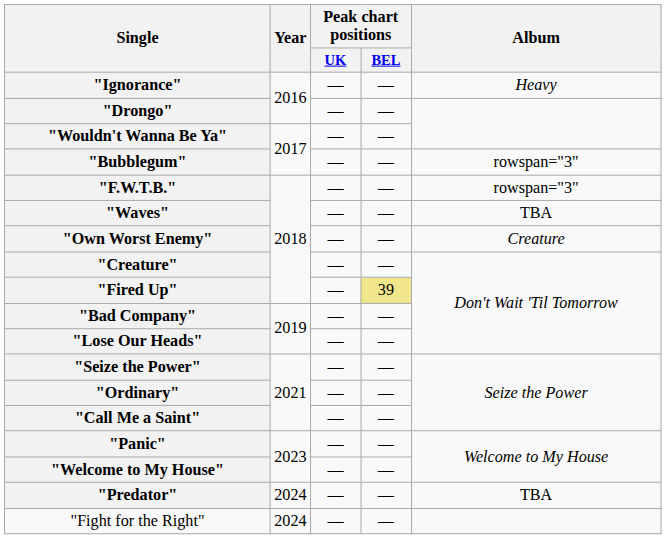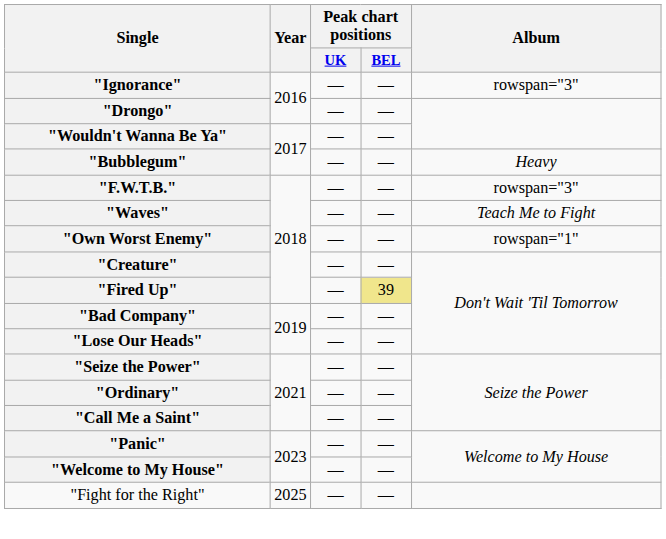(536, 85) Heavy -> (536, 85) rowspan="3"
(536, 161) rowspan="3" -> (536, 161) Heavy
(536, 213) TBA -> (536, 213) Teach Me to Fight
(536, 238) Creature -> (536, 238) rowspan="1"
- row: (138, 495)
(290, 520) 2024 -> (290, 495) 2025
